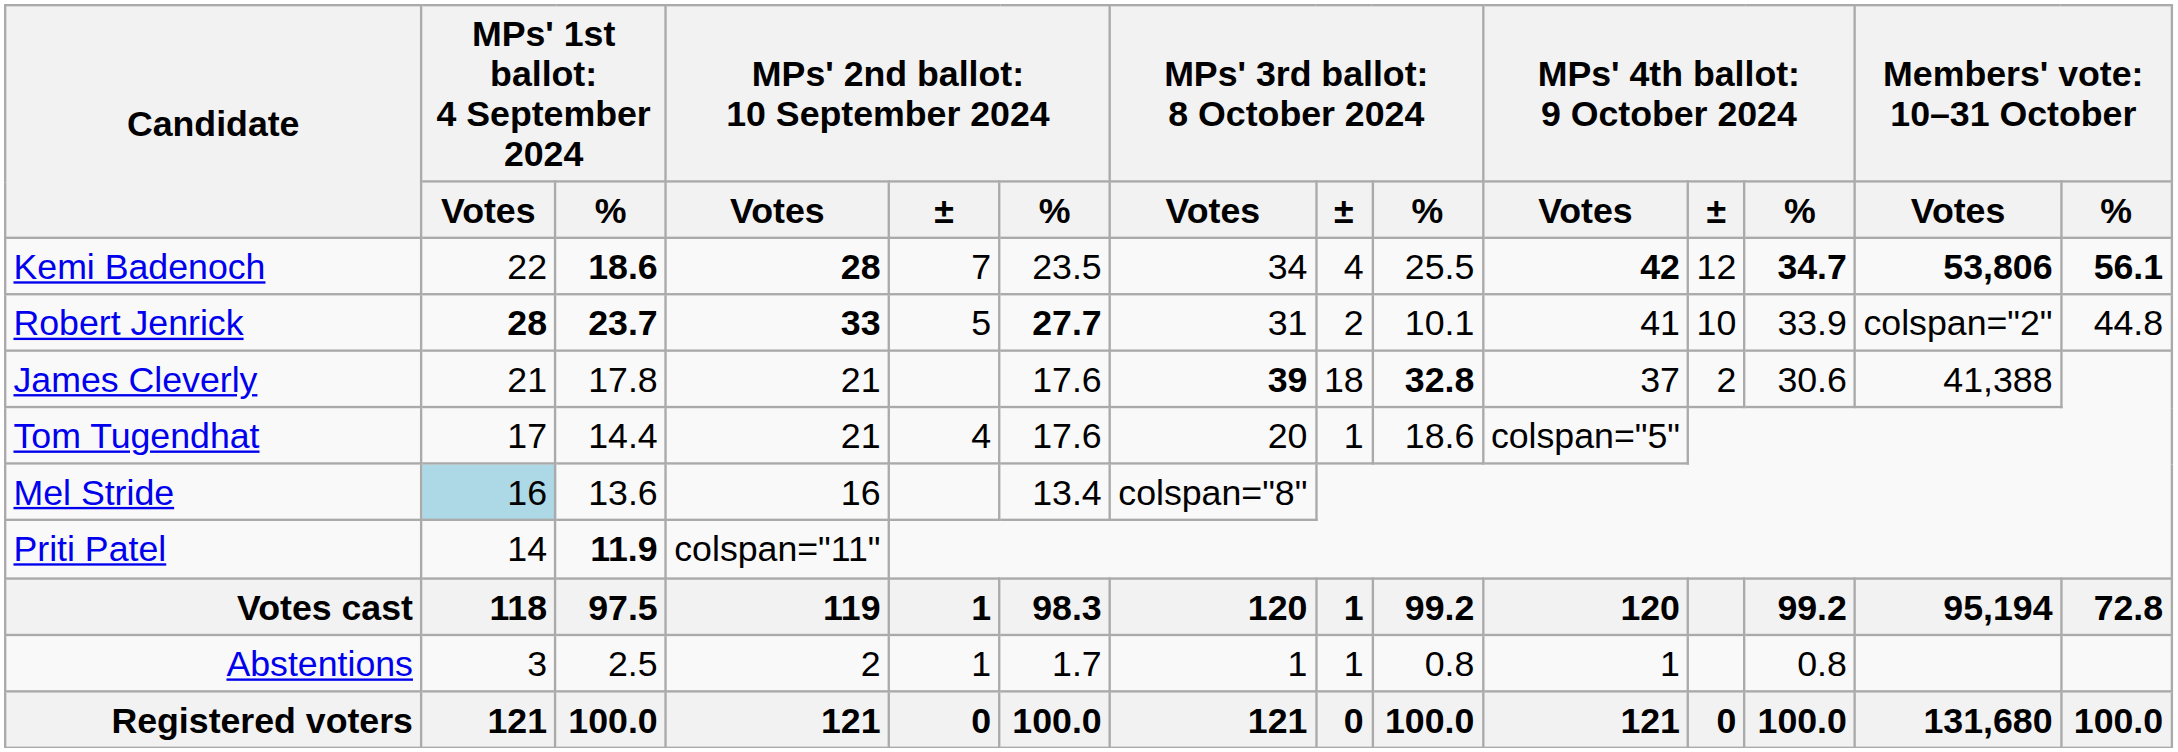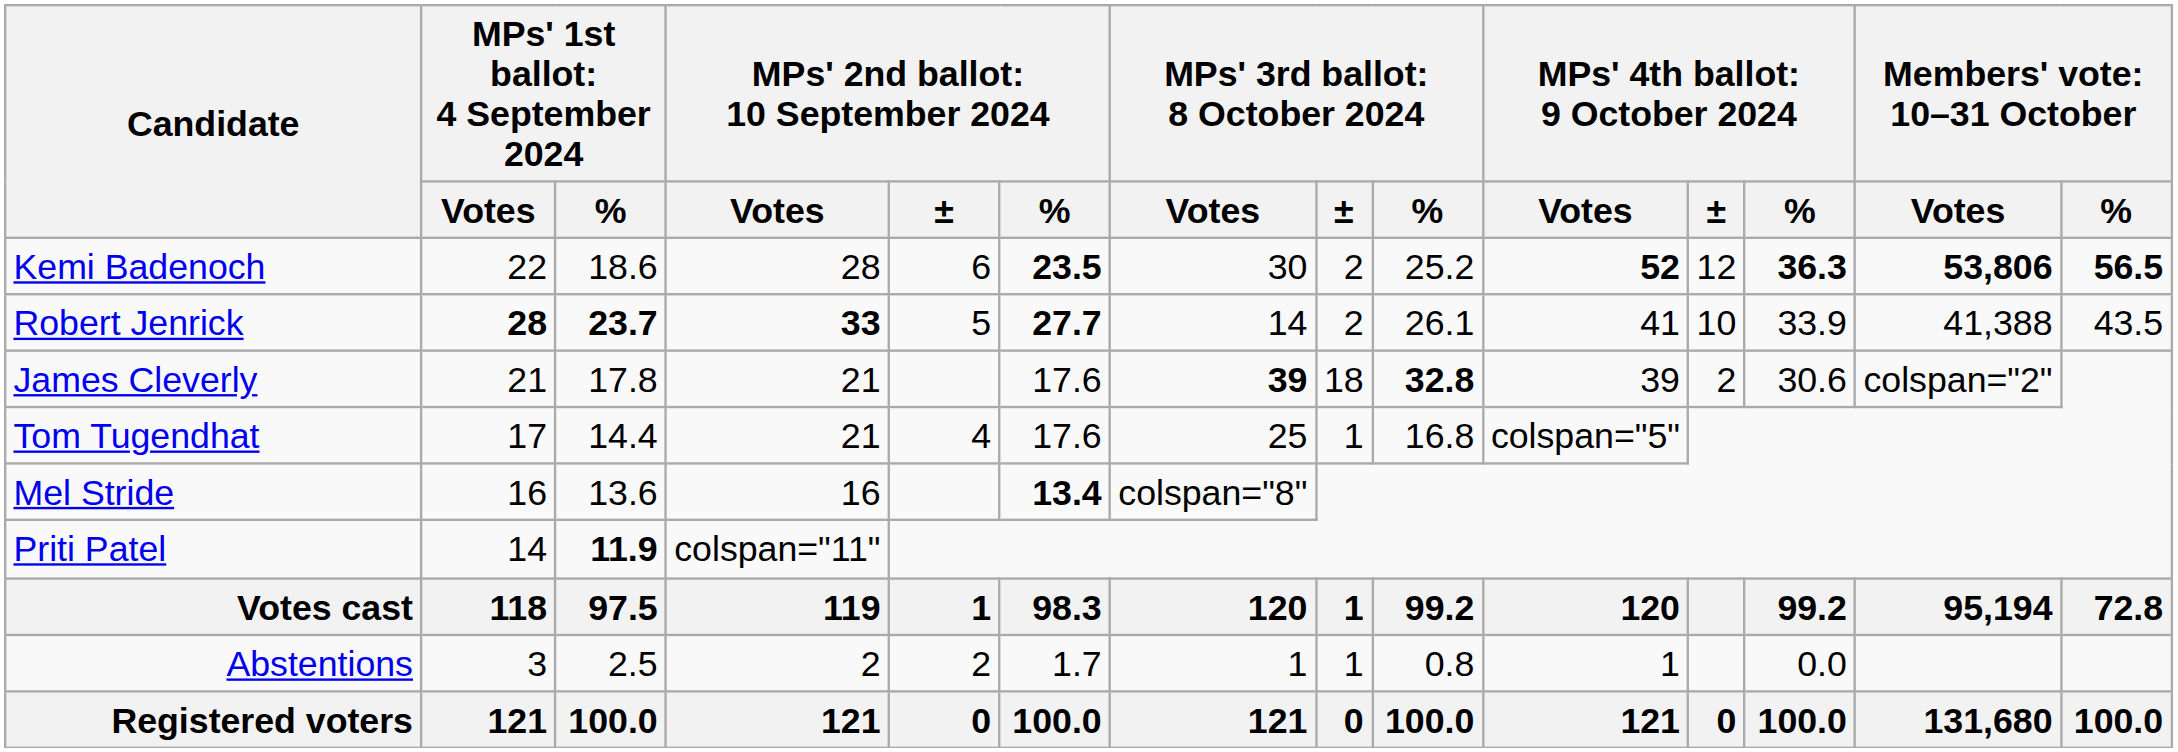(623, 267) bold -> (623, 267) normal
(861, 267) bold -> (861, 267) normal
(981, 267) 7 -> (981, 267) 6
(1067, 267) normal -> (1067, 267) bold
(1288, 267) 34 -> (1288, 267) 30
(1354, 267) 4 -> (1354, 267) 2
(1440, 267) 25.5 -> (1440, 267) 25.2
(1660, 267) 42 -> (1660, 267) 52
(1812, 267) 34.7 -> (1812, 267) 36.3
(2128, 267) 56.1 -> (2128, 267) 56.5
(1288, 323) 31 -> (1288, 323) 14
(1440, 323) 10.1 -> (1440, 323) 26.1
(1958, 323) colspan="2" -> (1998, 323) 41,388
(2128, 323) 44.8 -> (2128, 323) 43.5
(1660, 380) 37 -> (1660, 380) 39
(1998, 380) 41,388 -> (1958, 380) colspan="2"
(1288, 436) 20 -> (1288, 436) 25
(1440, 436) 18.6 -> (1440, 436) 16.8
(527, 493) lightblue background -> (527, 493) no background
(1067, 493) normal -> (1067, 493) bold
(981, 662) 1 -> (981, 662) 2
(1822, 662) 0.8 -> (1822, 662) 0.0
